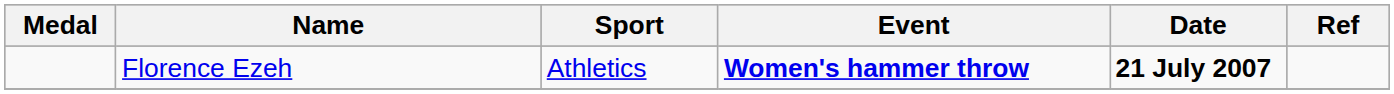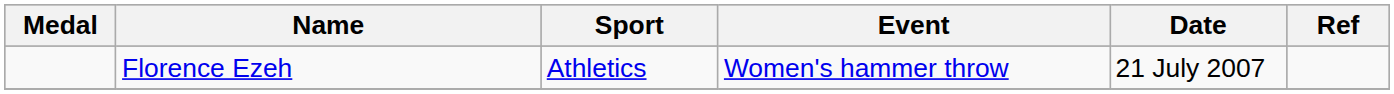(876, 67) bold -> (866, 67) normal
(1193, 67) bold -> (1190, 67) normal
